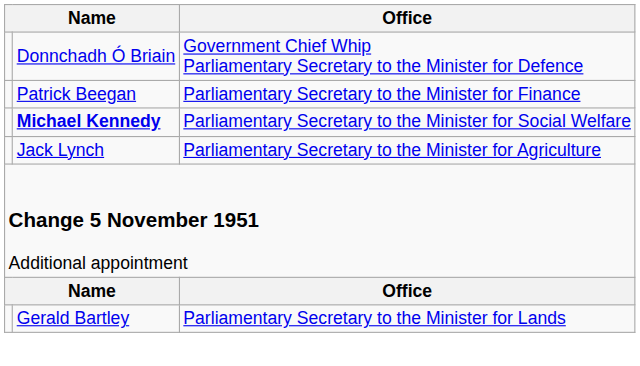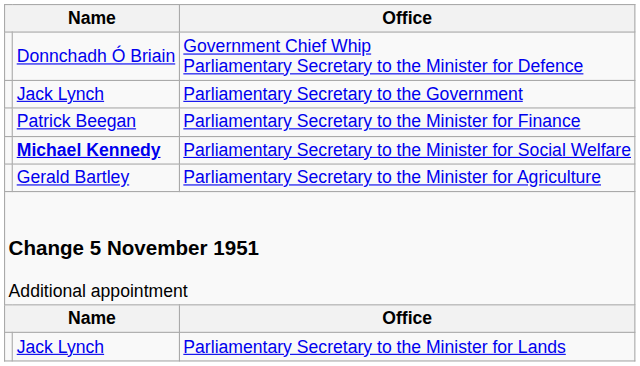+ row: (353, 94)
(60, 149) Jack Lynch -> (73, 177) Gerald Bartley
(73, 318) Gerald Bartley -> (60, 346) Jack Lynch
